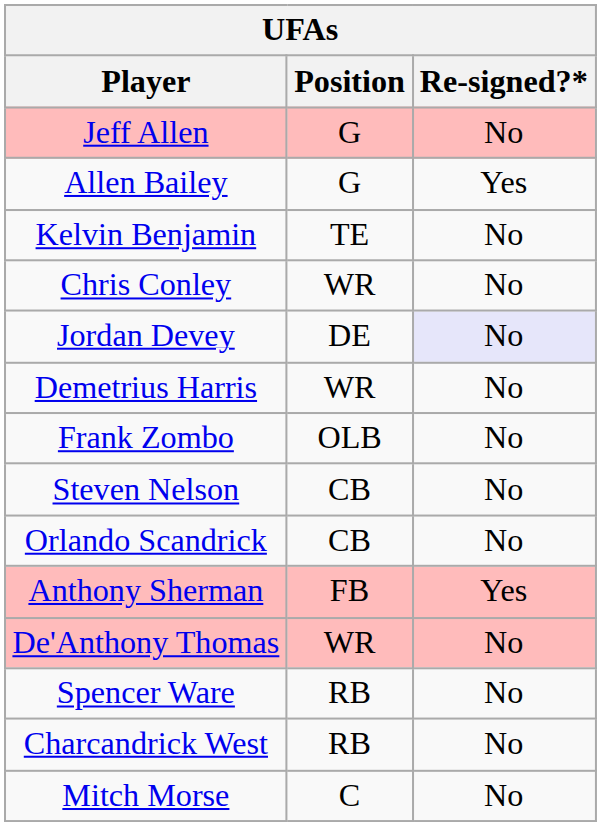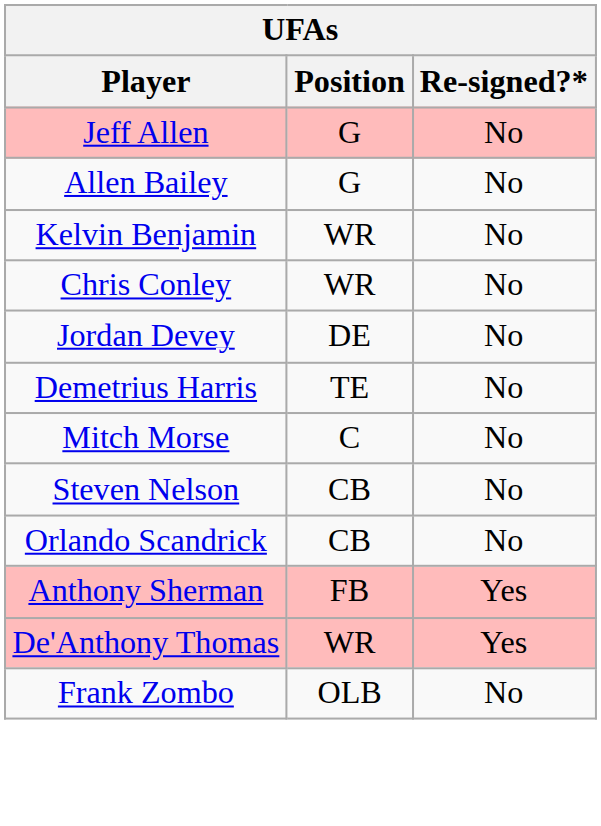(504, 183) Yes -> (504, 183) No
(350, 234) TE -> (350, 234) WR
(504, 336) lavender background -> (504, 336) no background
(350, 387) WR -> (350, 387) TE
rows swapped: (146, 795) <-> (146, 438)
(504, 642) No -> (504, 642) Yes
- row: (146, 693)
- row: (146, 744)
